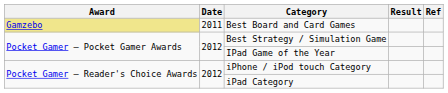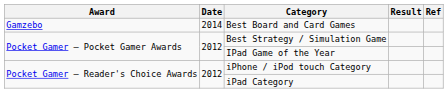(24, 25) khaki background -> (24, 25) no background
(212, 25) 2011 -> (212, 25) 2014
